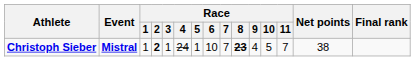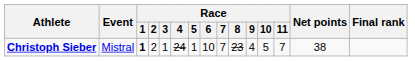(119, 48) bold -> (118, 48) normal
(145, 48) normal -> (142, 48) bold
(157, 48) bold -> (154, 48) normal
(240, 48) bold -> (237, 48) normal
